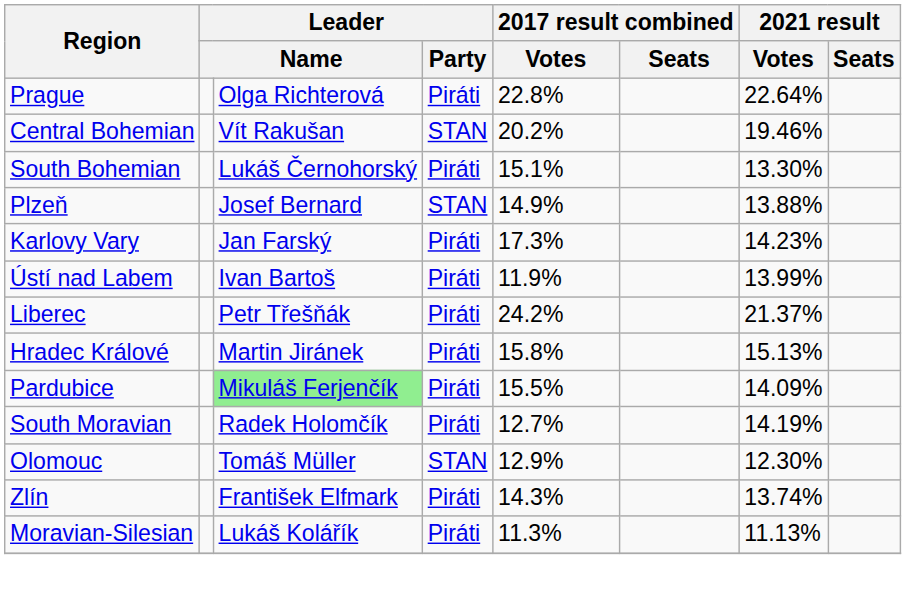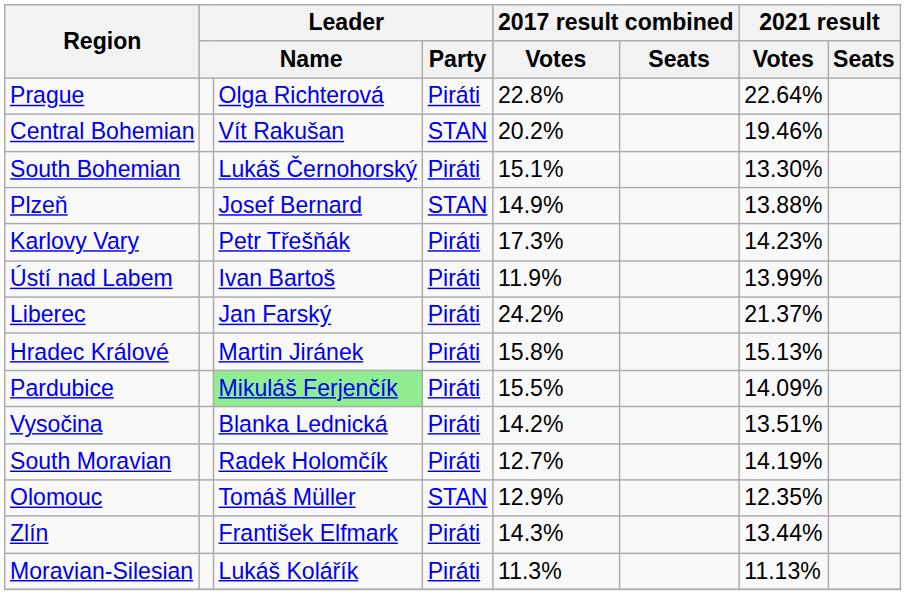(275, 242) Jan Farský -> (284, 242) Petr Třešňák
(284, 315) Petr Třešňák -> (275, 315) Jan Farský
+ row: (56, 424)
(783, 461) 12.30% -> (783, 497) 12.35%
(783, 497) 13.74% -> (783, 534) 13.44%
